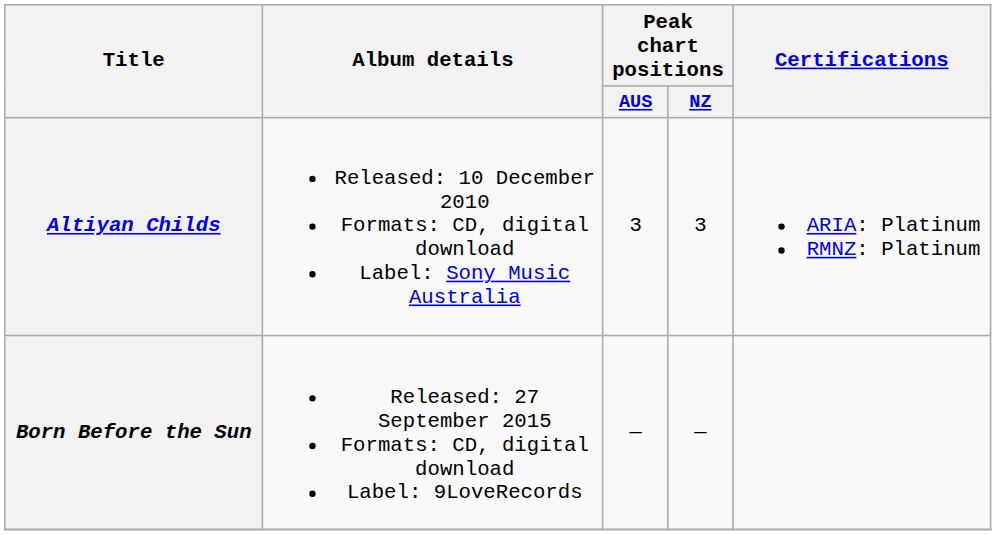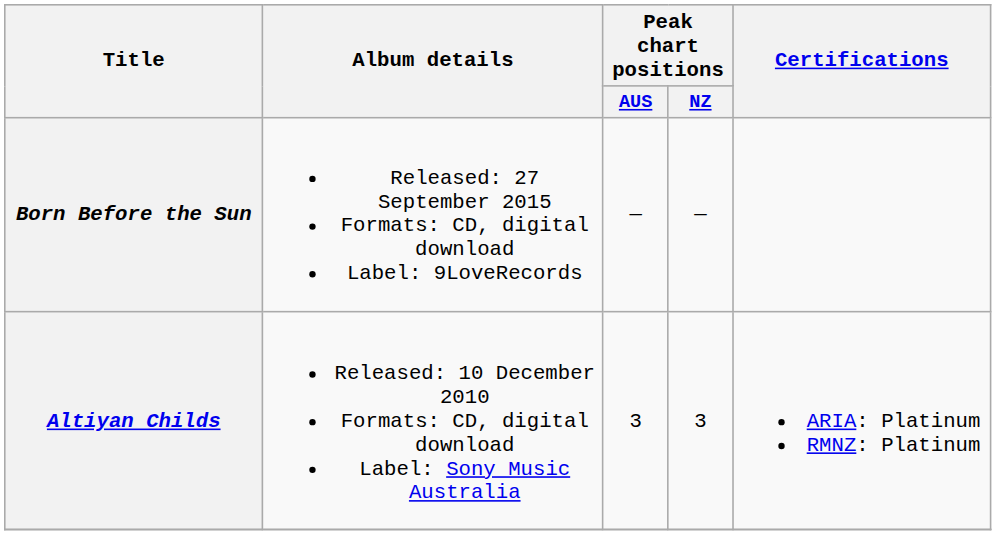rows swapped: (134, 227) <-> (134, 433)
